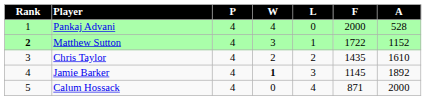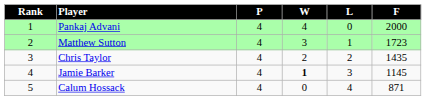- column: (399, 12)
(28, 42) bold -> (30, 42) normal
(355, 42) 1722 -> (396, 42) 1723
